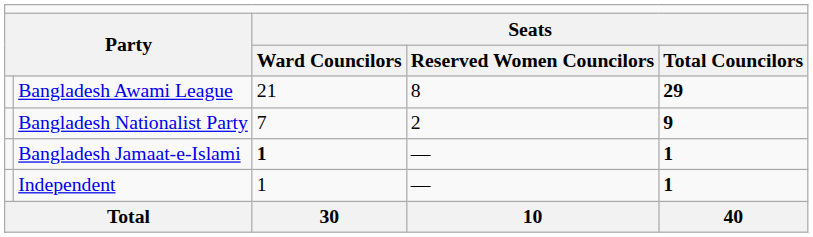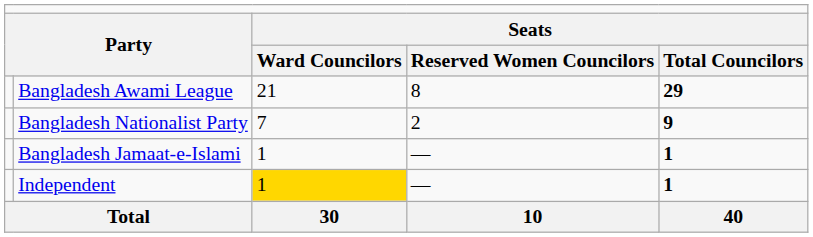(262, 154) bold -> (262, 154) normal
(262, 185) no background -> (262, 185) gold background
